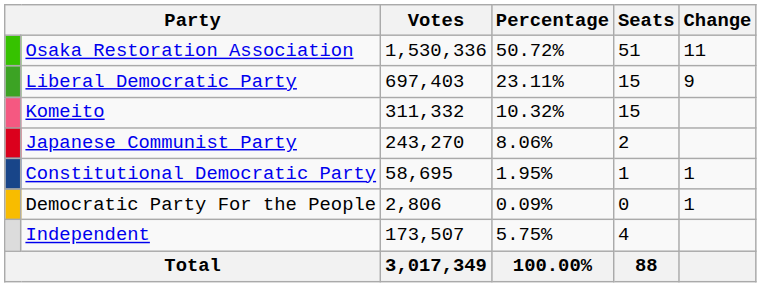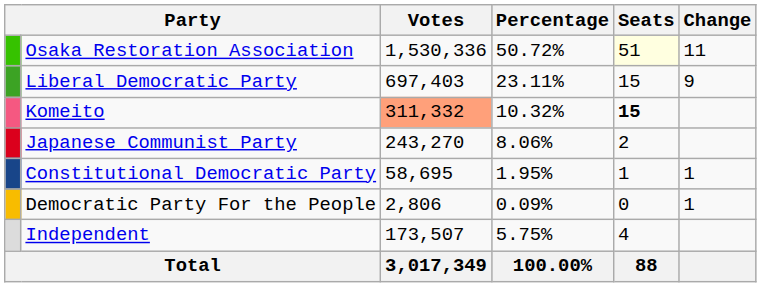(629, 51) no background -> (629, 51) lightyellow background
(425, 112) no background -> (425, 112) lightsalmon background
(629, 112) normal -> (629, 112) bold
